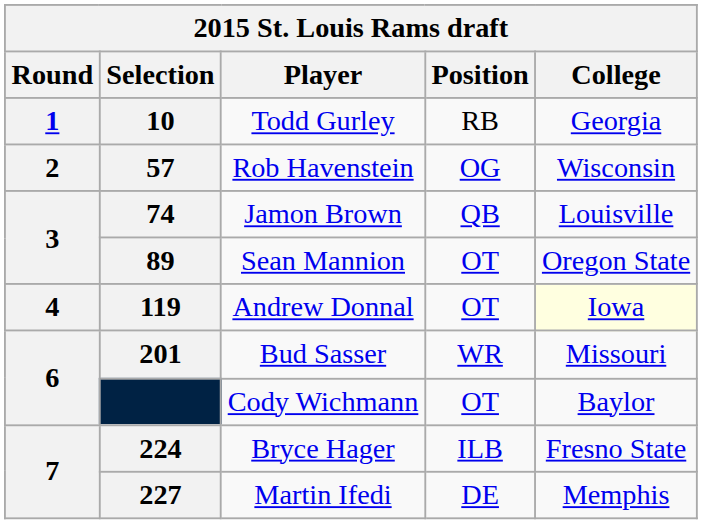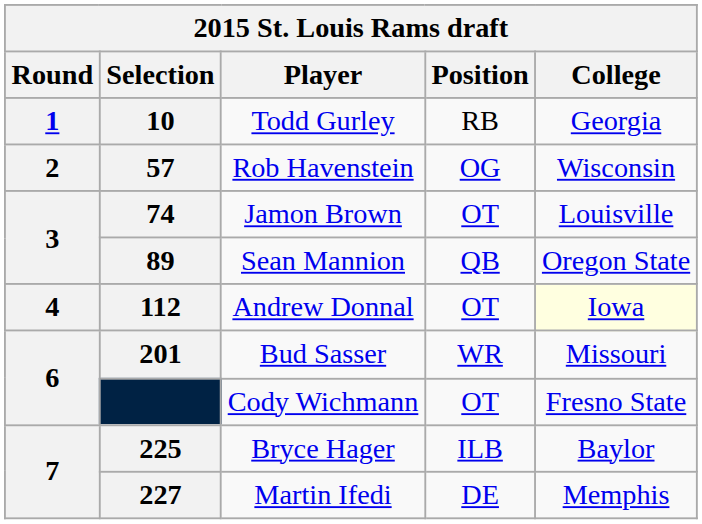(480, 214) QB -> (480, 214) OT
(480, 261) OT -> (480, 261) QB
(160, 307) 119 -> (160, 307) 112
(616, 400) Baylor -> (616, 400) Fresno State
(160, 447) 224 -> (160, 447) 225
(616, 447) Fresno State -> (616, 447) Baylor
